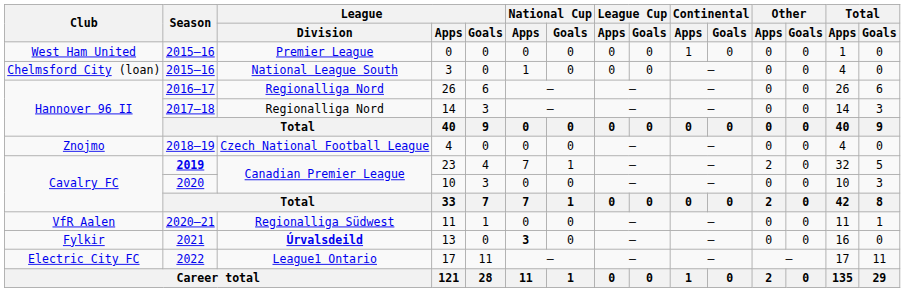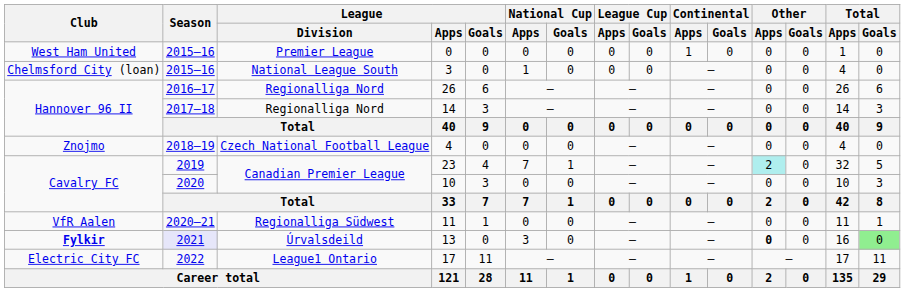(190, 165) bold -> (190, 165) normal
(769, 165) no background -> (769, 165) paleturquoise background
(84, 240) normal -> (84, 240) bold
(190, 240) no background -> (190, 240) lavender background
(325, 240) bold -> (325, 240) normal
(526, 240) bold -> (526, 240) normal
(769, 240) normal -> (769, 240) bold
(879, 240) no background -> (879, 240) lightgreen background
